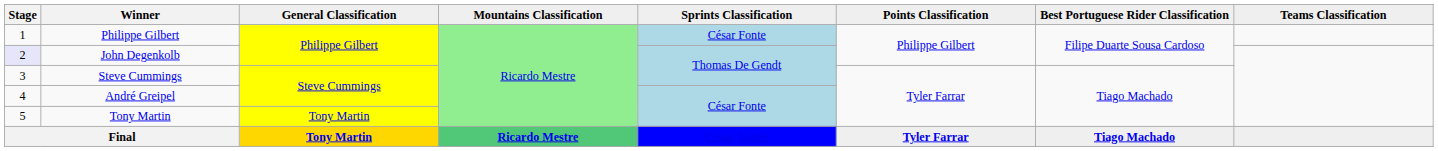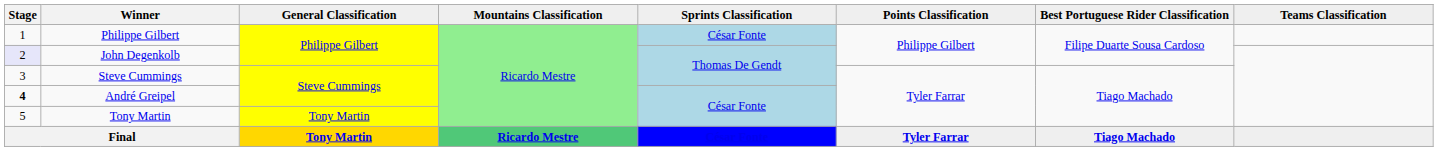(23, 96) normal -> (23, 96) bold
